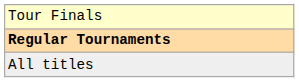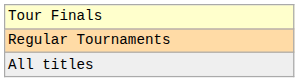(89, 40) bold -> (89, 40) normal
